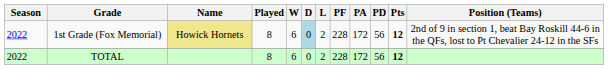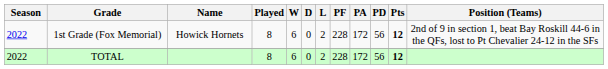(210, 34) khaki background -> (210, 34) no background
(308, 34) lightblue background -> (308, 34) no background
